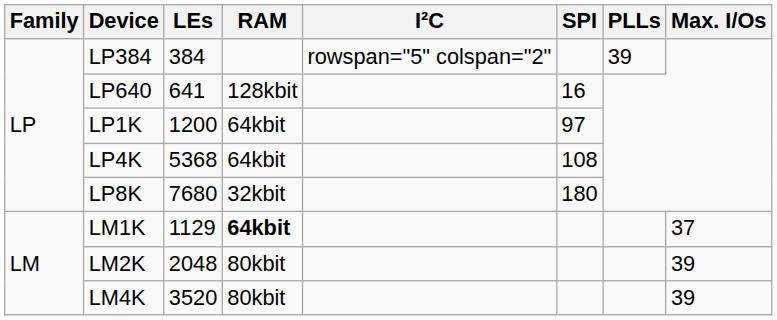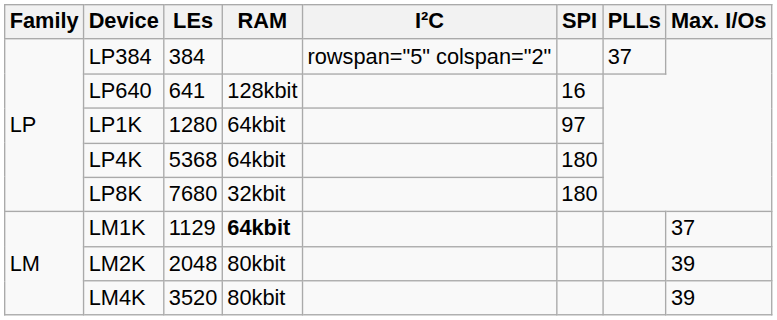(620, 56) 39 -> (620, 56) 37
(193, 125) 1200 -> (193, 125) 1280
(580, 159) 108 -> (580, 159) 180
